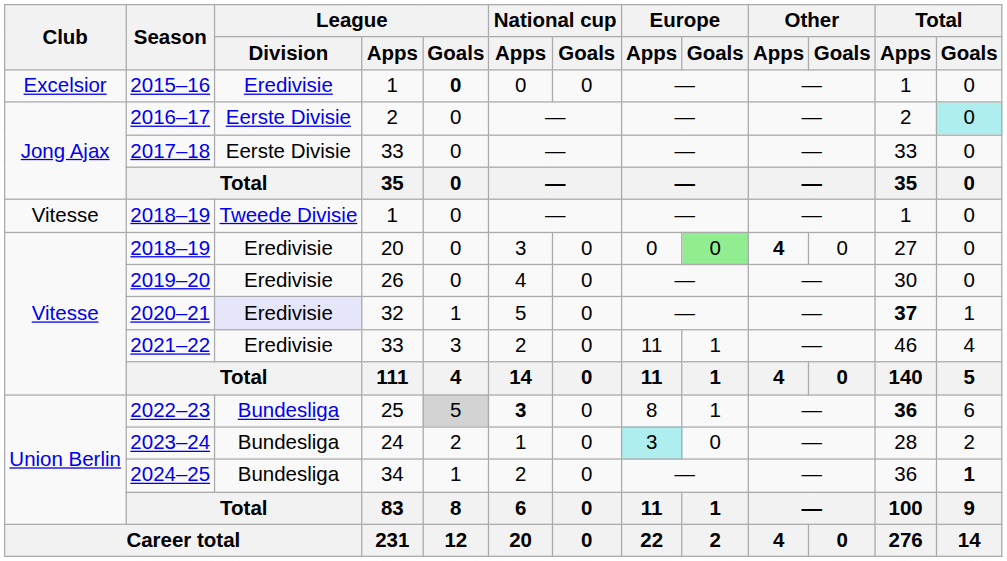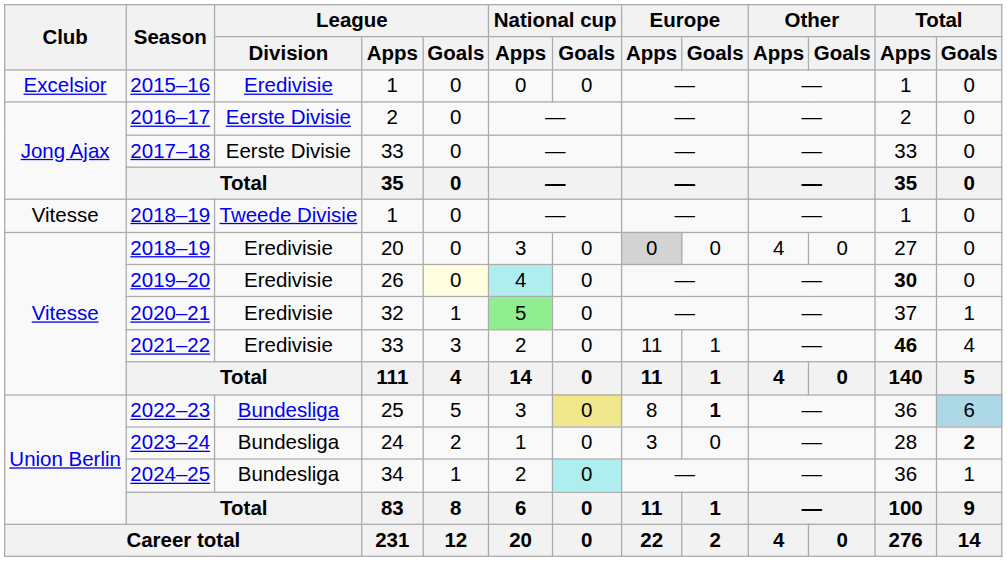(456, 85) bold -> (456, 85) normal
(969, 118) paleturquoise background -> (969, 118) no background
(652, 248) no background -> (652, 248) lightgrey background
(715, 248) lightgreen background -> (715, 248) no background
(779, 248) bold -> (779, 248) normal
(456, 280) no background -> (456, 280) lightyellow background
(521, 280) no background -> (521, 280) paleturquoise background
(906, 280) normal -> (906, 280) bold
(288, 313) lavender background -> (288, 313) no background
(521, 313) no background -> (521, 313) lightgreen background
(906, 313) bold -> (906, 313) normal
(906, 345) normal -> (906, 345) bold
(456, 410) lightgrey background -> (456, 410) no background
(521, 410) bold -> (521, 410) normal
(587, 410) no background -> (587, 410) khaki background
(715, 410) normal -> (715, 410) bold
(906, 410) bold -> (906, 410) normal
(969, 410) no background -> (969, 410) lightblue background
(652, 442) paleturquoise background -> (652, 442) no background
(969, 442) normal -> (969, 442) bold
(587, 475) no background -> (587, 475) paleturquoise background
(969, 475) bold -> (969, 475) normal
